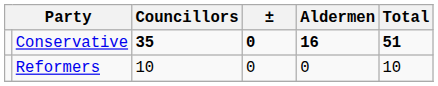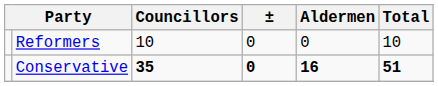rows swapped: (72, 43) <-> (58, 68)
